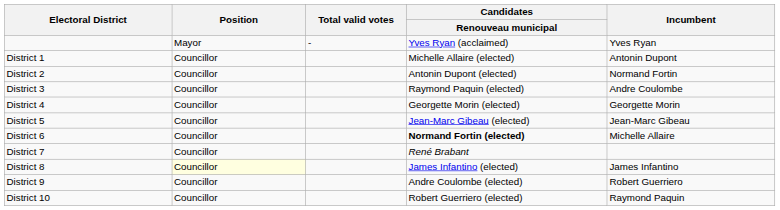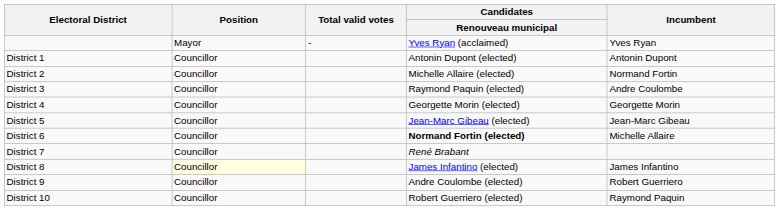(461, 58) Michelle Allaire (elected) -> (462, 58) Antonin Dupont (elected)
(462, 74) Antonin Dupont (elected) -> (461, 74) Michelle Allaire (elected)
